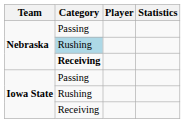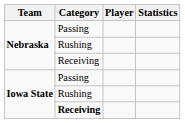(75, 45) lightblue background -> (75, 45) no background
(79, 61) bold -> (78, 61) normal
(78, 110) normal -> (79, 110) bold
